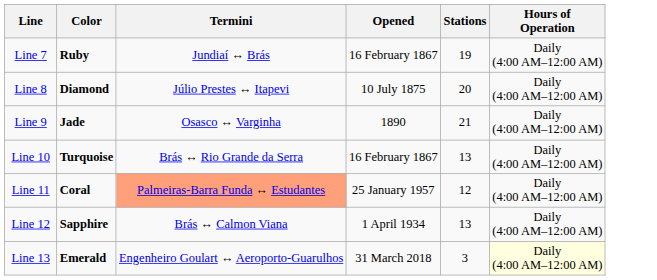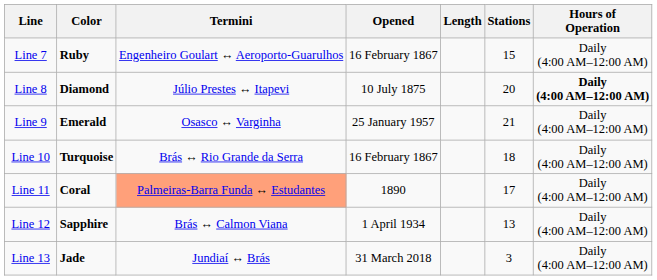+ column: (463, 21)
(231, 55) Jundiaí ↔ Brás -> (231, 55) Engenheiro Goulart ↔ Aeroporto-Guarulhos
(465, 55) 19 -> (509, 55) 15
(547, 89) normal -> (593, 89) bold
(72, 122) Jade -> (83, 122) Emerald
(393, 122) 1890 -> (393, 122) 25 January 1957
(465, 156) 13 -> (509, 156) 18
(393, 190) 25 January 1957 -> (393, 190) 1890
(465, 190) 12 -> (509, 190) 17
(83, 258) Emerald -> (72, 258) Jade
(231, 258) Engenheiro Goulart ↔ Aeroporto-Guarulhos -> (231, 258) Jundiaí ↔ Brás
(547, 258) lightyellow background -> (593, 258) no background
